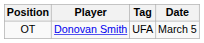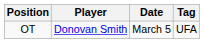columns swapped: (143, 13) <-> (177, 13)
